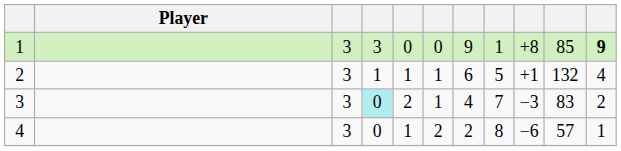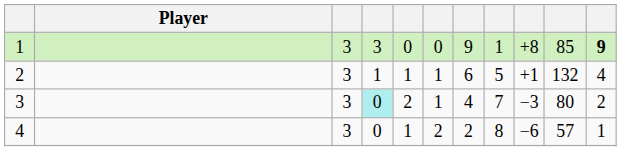(565, 103) 83 -> (565, 103) 80
